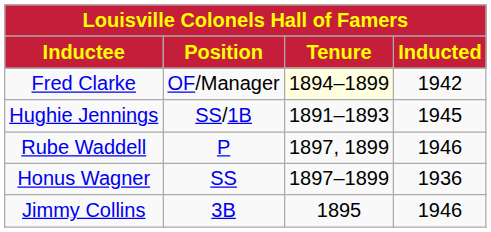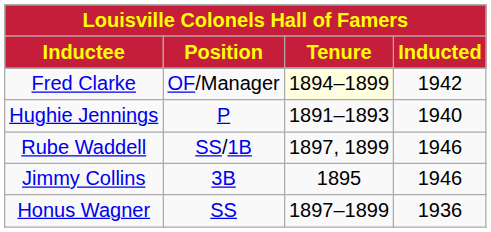(224, 115) SS/1B -> (224, 115) P
(440, 115) 1945 -> (440, 115) 1940
(224, 147) P -> (224, 147) SS/1B
rows swapped: (84, 178) <-> (84, 210)
